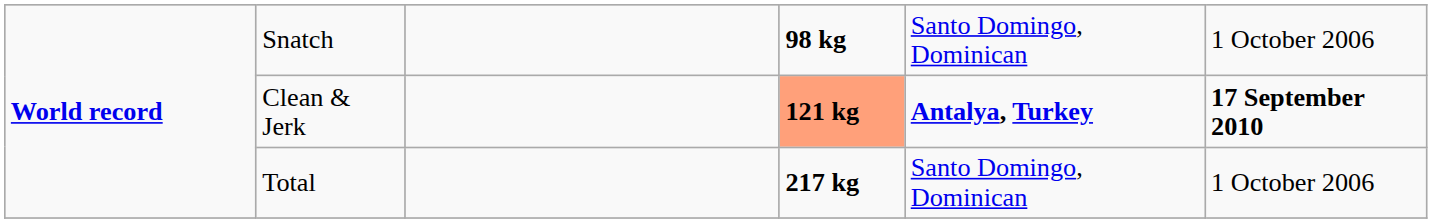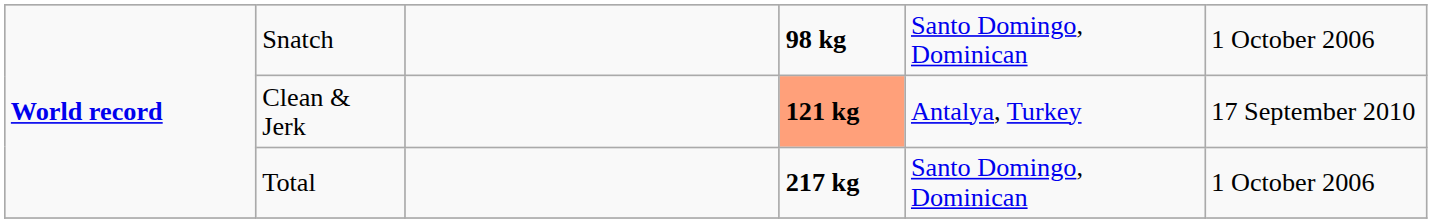(1002, 111) bold -> (996, 111) normal
(1288, 111) bold -> (1313, 111) normal
